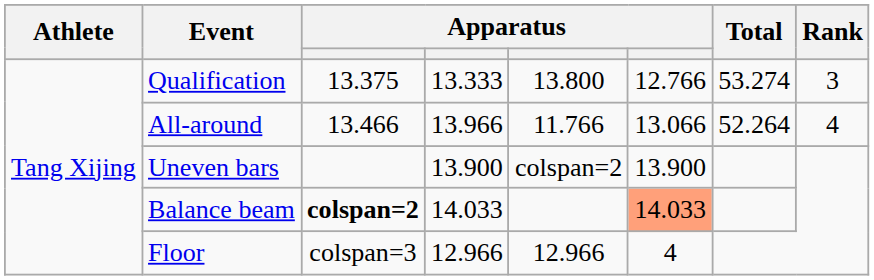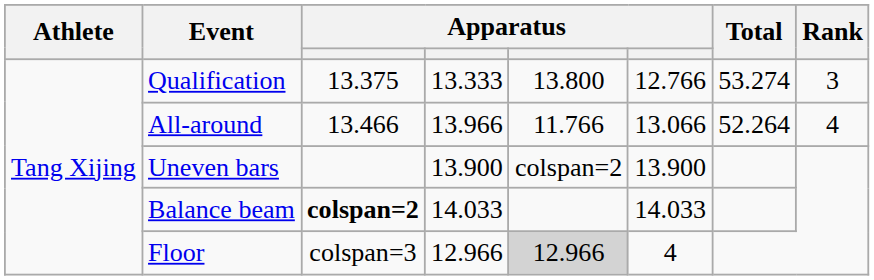(670, 210) lightsalmon background -> (670, 210) no background
(569, 253) no background -> (569, 253) lightgrey background
